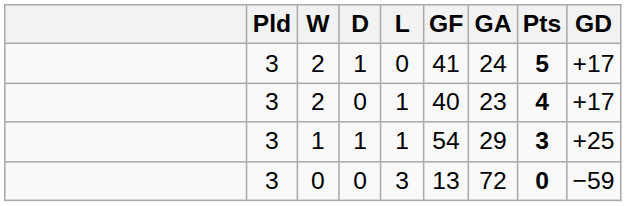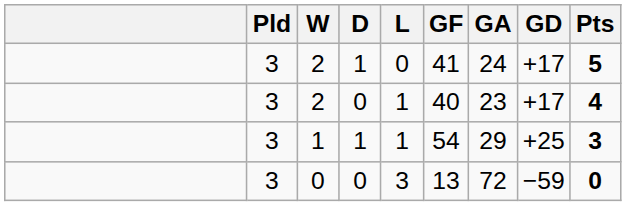columns swapped: (593, 24) <-> (542, 24)
